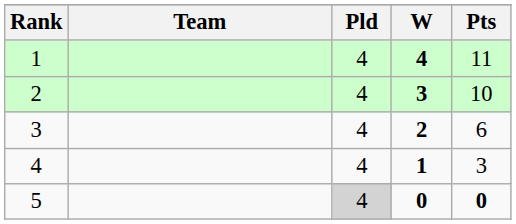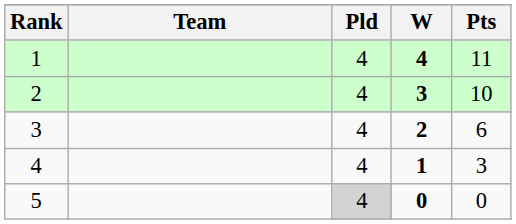(481, 201) bold -> (481, 201) normal
